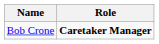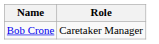(105, 30) bold -> (101, 30) normal
